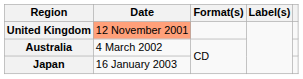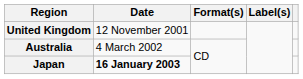(142, 30) lightsalmon background -> (142, 30) no background
(136, 64) normal -> (138, 64) bold
